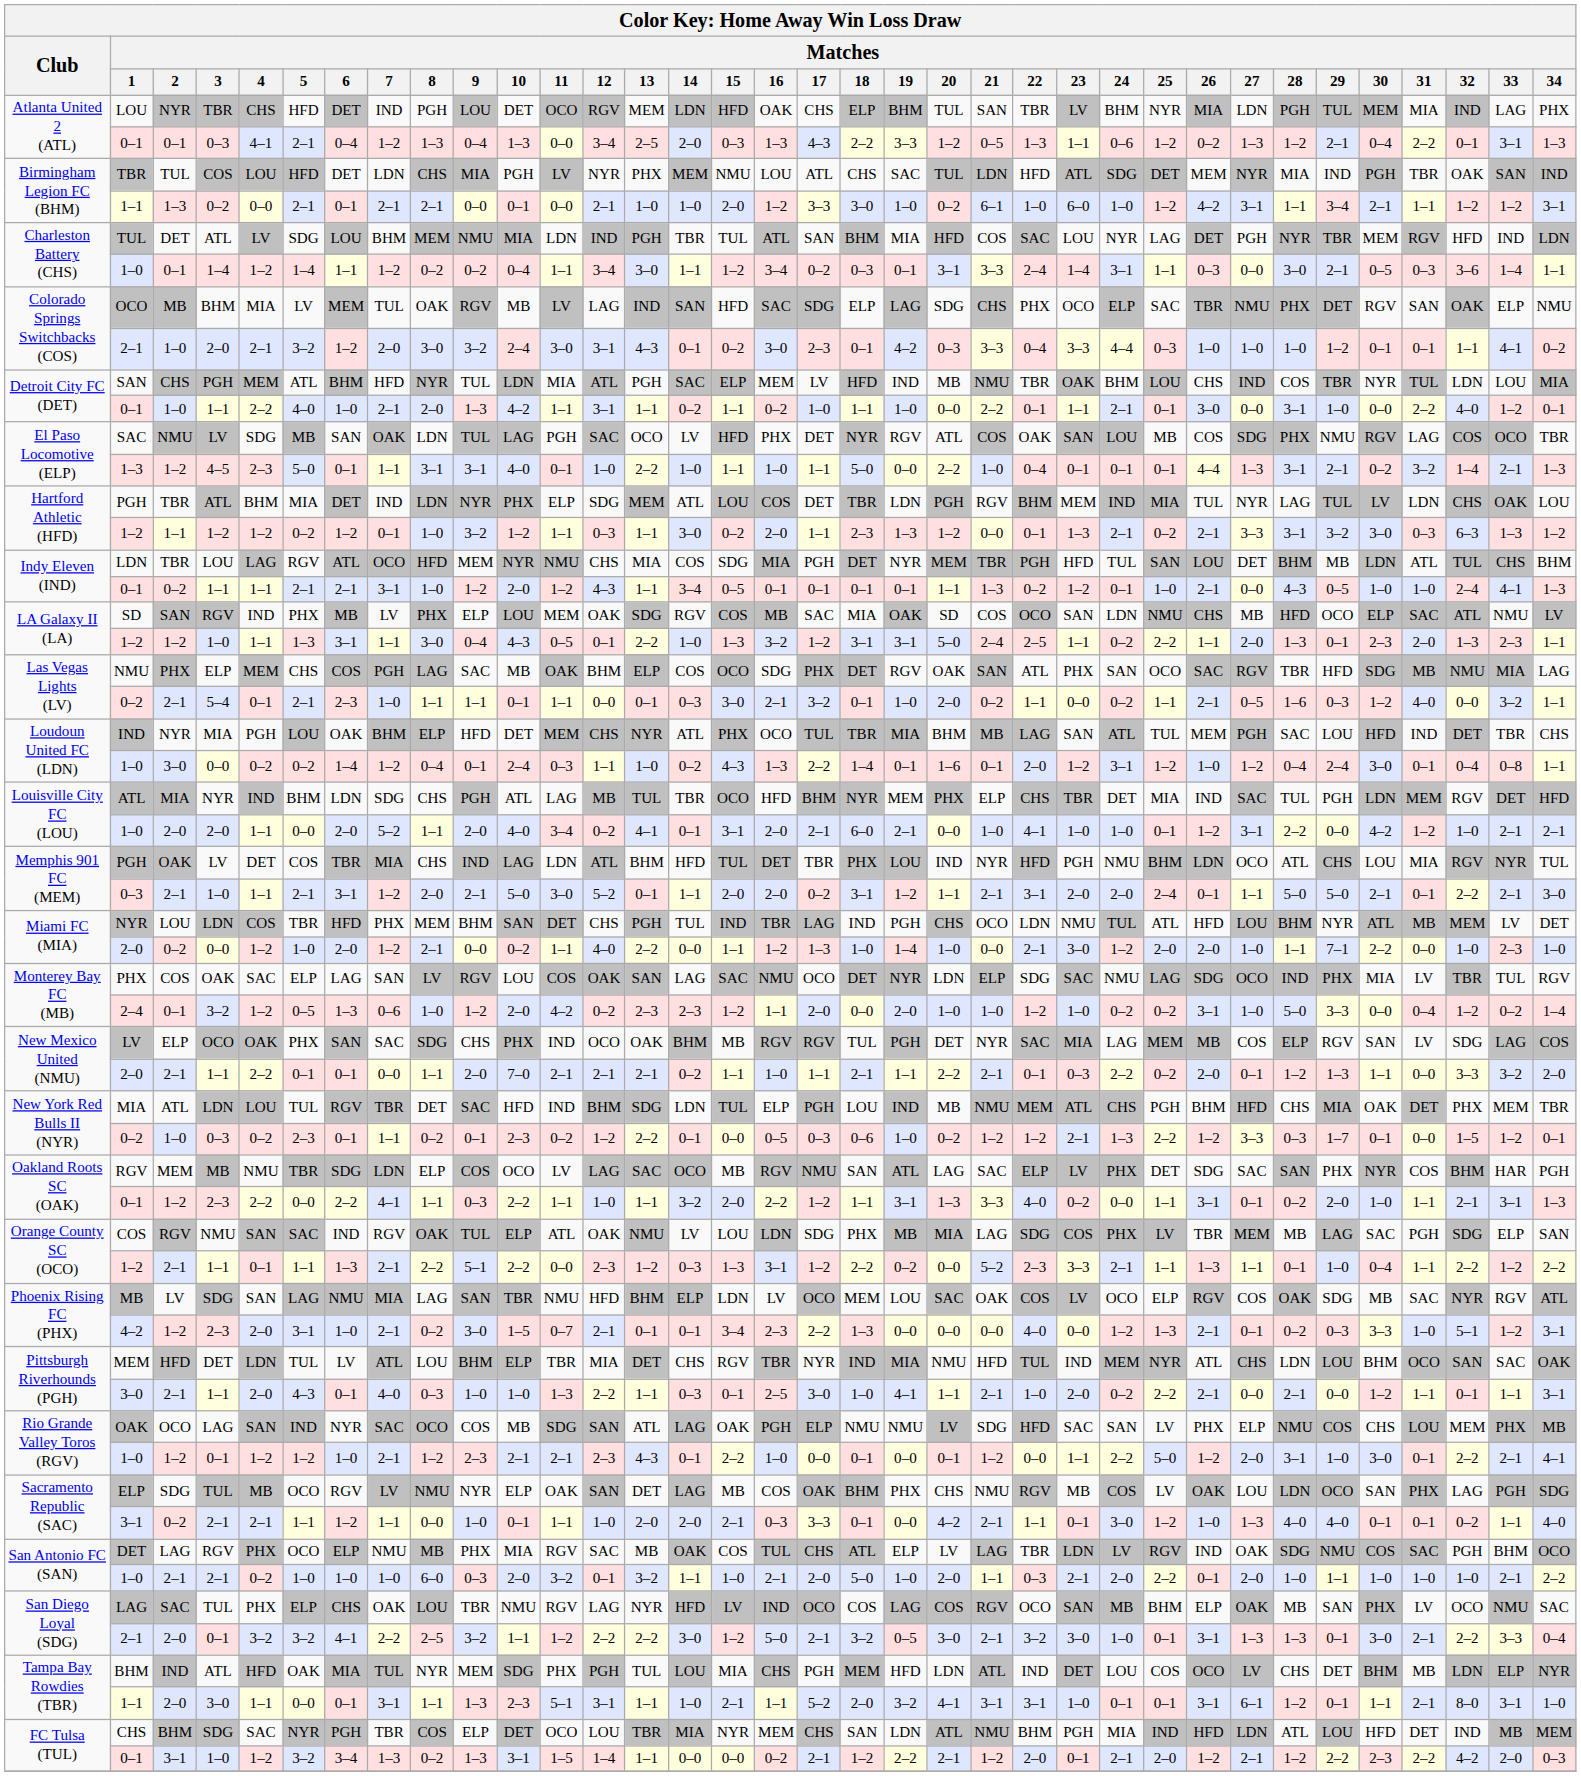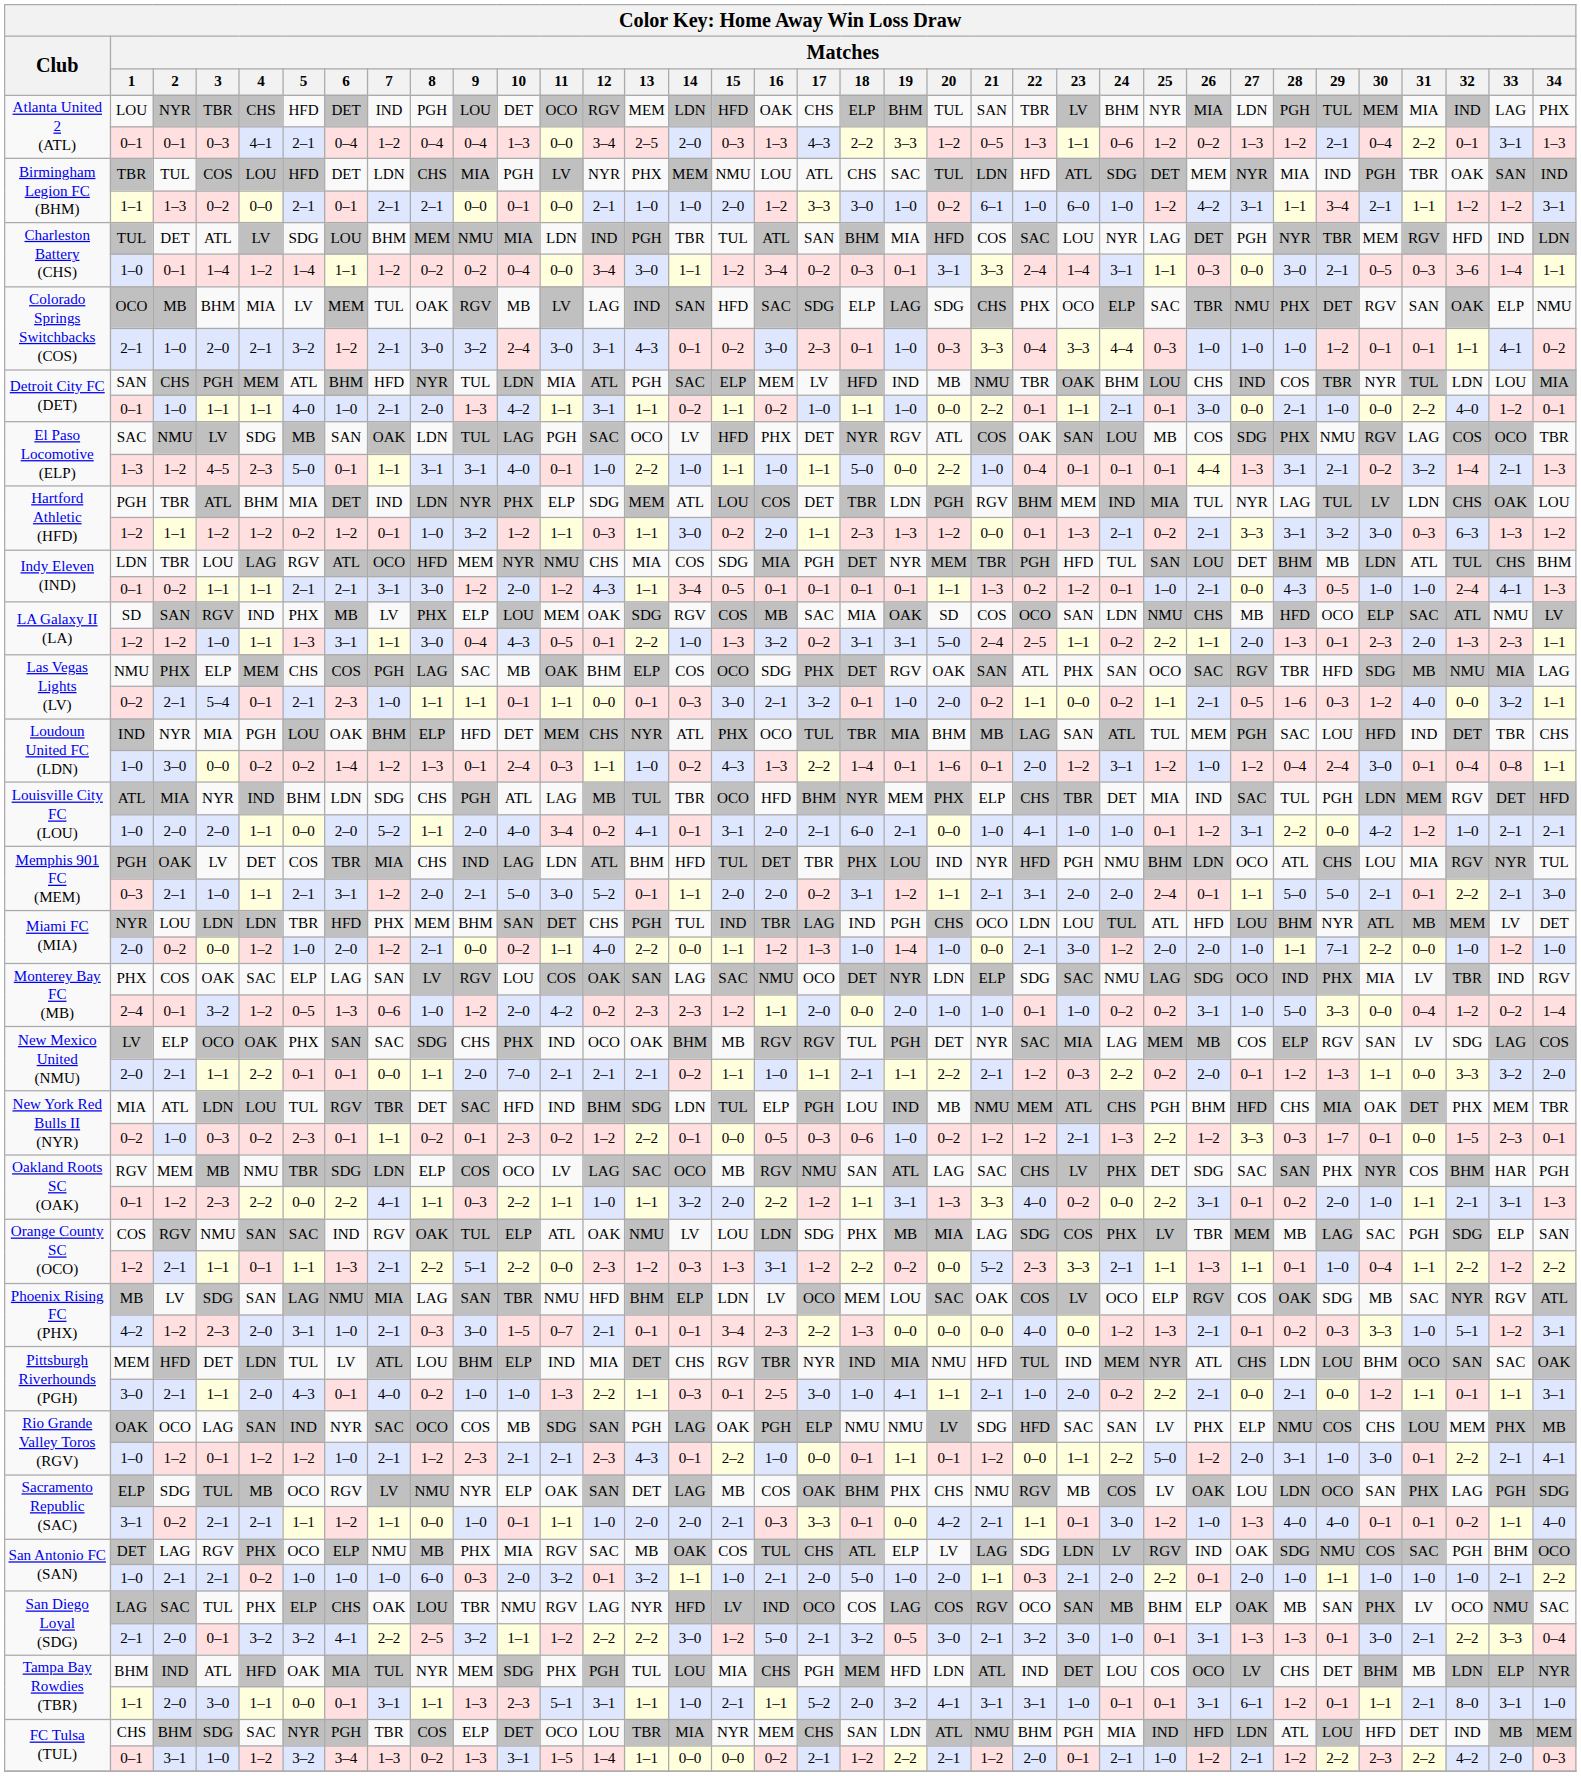(432, 142) 1–3 -> (432, 142) 0–4
(561, 270) 1–1 -> (561, 270) 0–0
(389, 348) 2–0 -> (389, 348) 2–1
(905, 348) 4–2 -> (905, 348) 1–0
(261, 408) 2–2 -> (261, 408) 1–1
(1295, 408) 3–1 -> (1295, 408) 2–1
(432, 589) 1–0 -> (432, 589) 3–0
(819, 641) 1–2 -> (819, 641) 0–2
(432, 766) 0–4 -> (432, 766) 1–3
(261, 923) COS -> (261, 923) LDN
(1078, 923) NMU -> (1078, 923) LOU
(1511, 949) 2–3 -> (1511, 949) 1–2
(1511, 978) TUL -> (1511, 978) IND
(1035, 1010) 1–2 -> (1035, 1010) 0–1
(1035, 1074) 0–1 -> (1035, 1074) 1–2
(1511, 1138) 1–2 -> (1511, 1138) 2–3
(1035, 1170) ELP -> (1035, 1170) CHS
(1165, 1202) 1–1 -> (1165, 1202) 2–2
(432, 1330) 0–2 -> (432, 1330) 0–3
(561, 1362) TBR -> (562, 1362) IND
(432, 1394) 0–3 -> (432, 1394) 0–2
(647, 1426) ATL -> (647, 1426) PGH
(905, 1458) 0–0 -> (905, 1458) 1–1
(1035, 1551) TBR -> (1035, 1551) SDG
(1165, 1758) 2–0 -> (1165, 1758) 1–0
